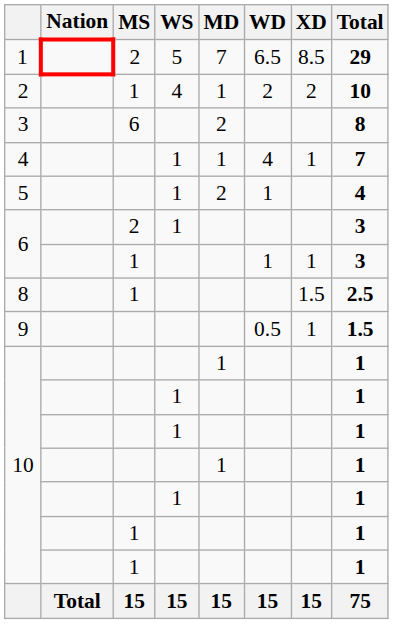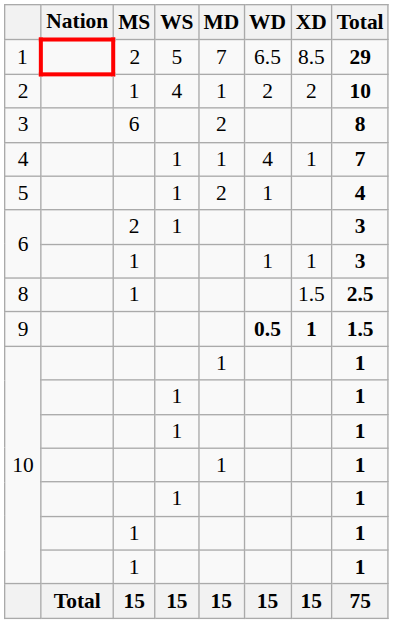(267, 328) normal -> (267, 328) bold
(311, 328) normal -> (311, 328) bold
